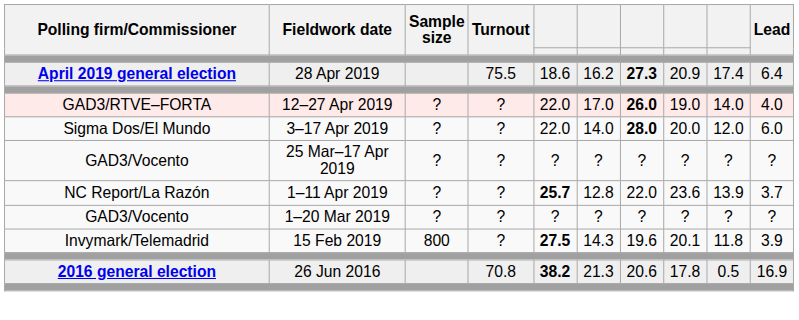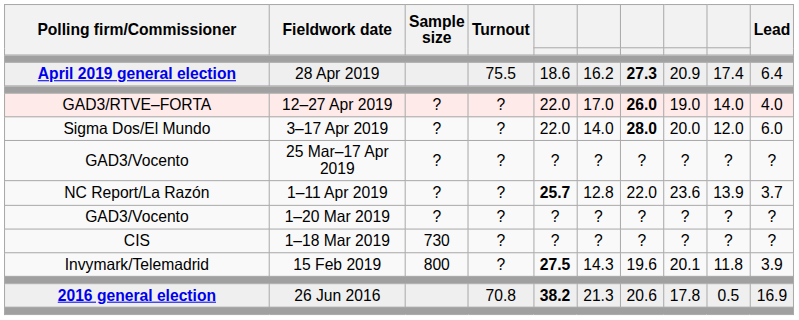+ row: (137, 240)
